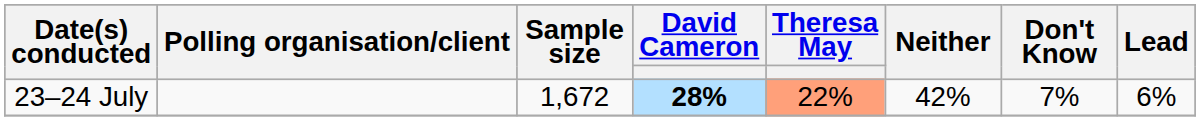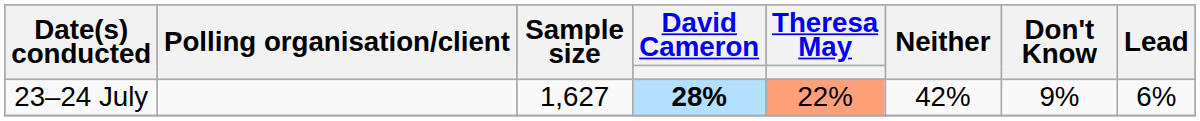(575, 96) 1,672 -> (575, 96) 1,627
(1059, 96) 7% -> (1059, 96) 9%
